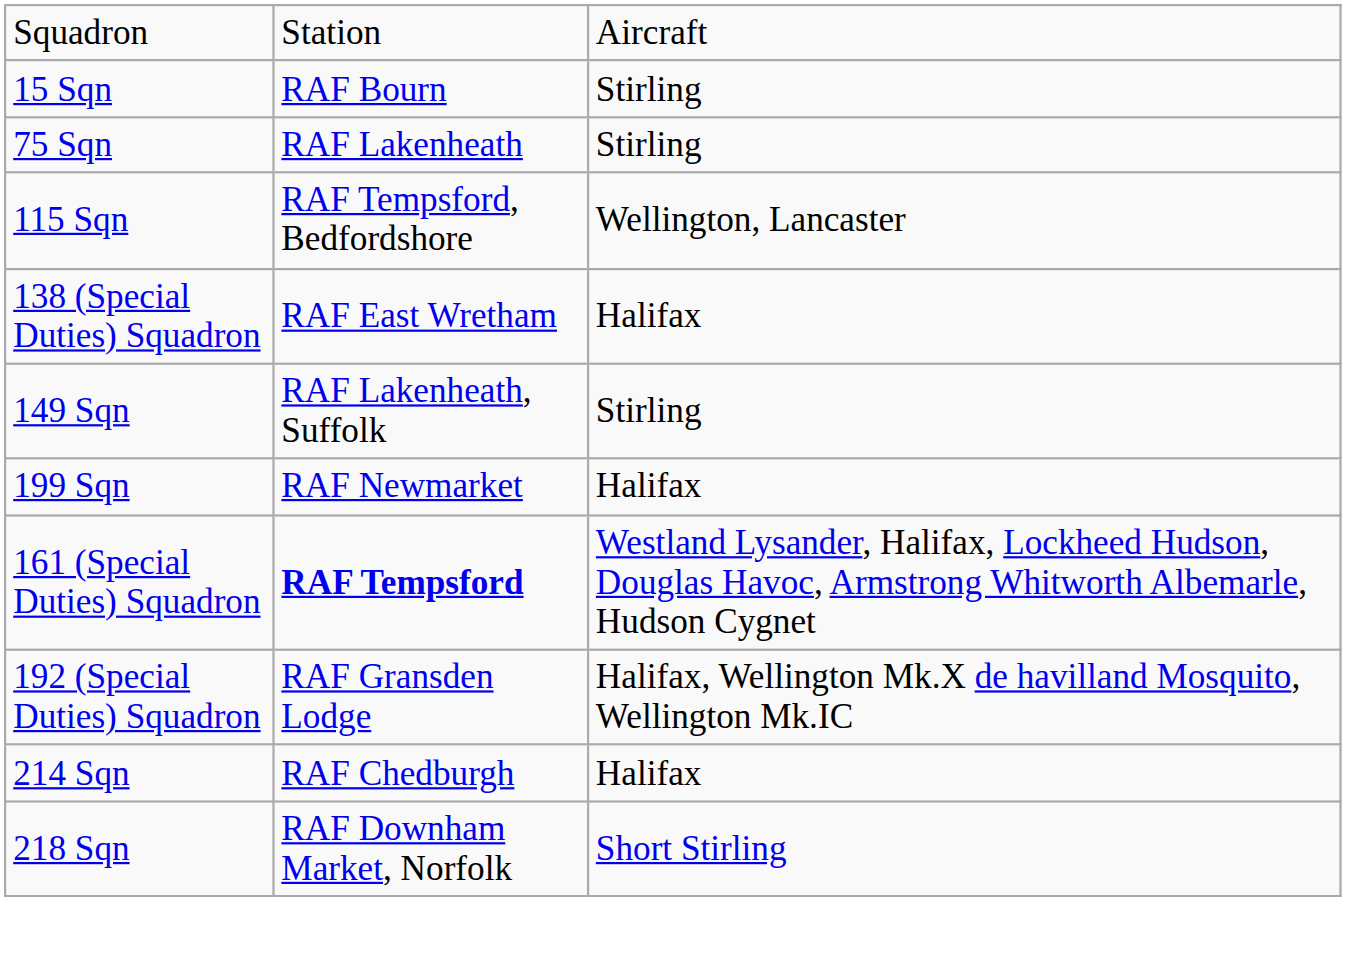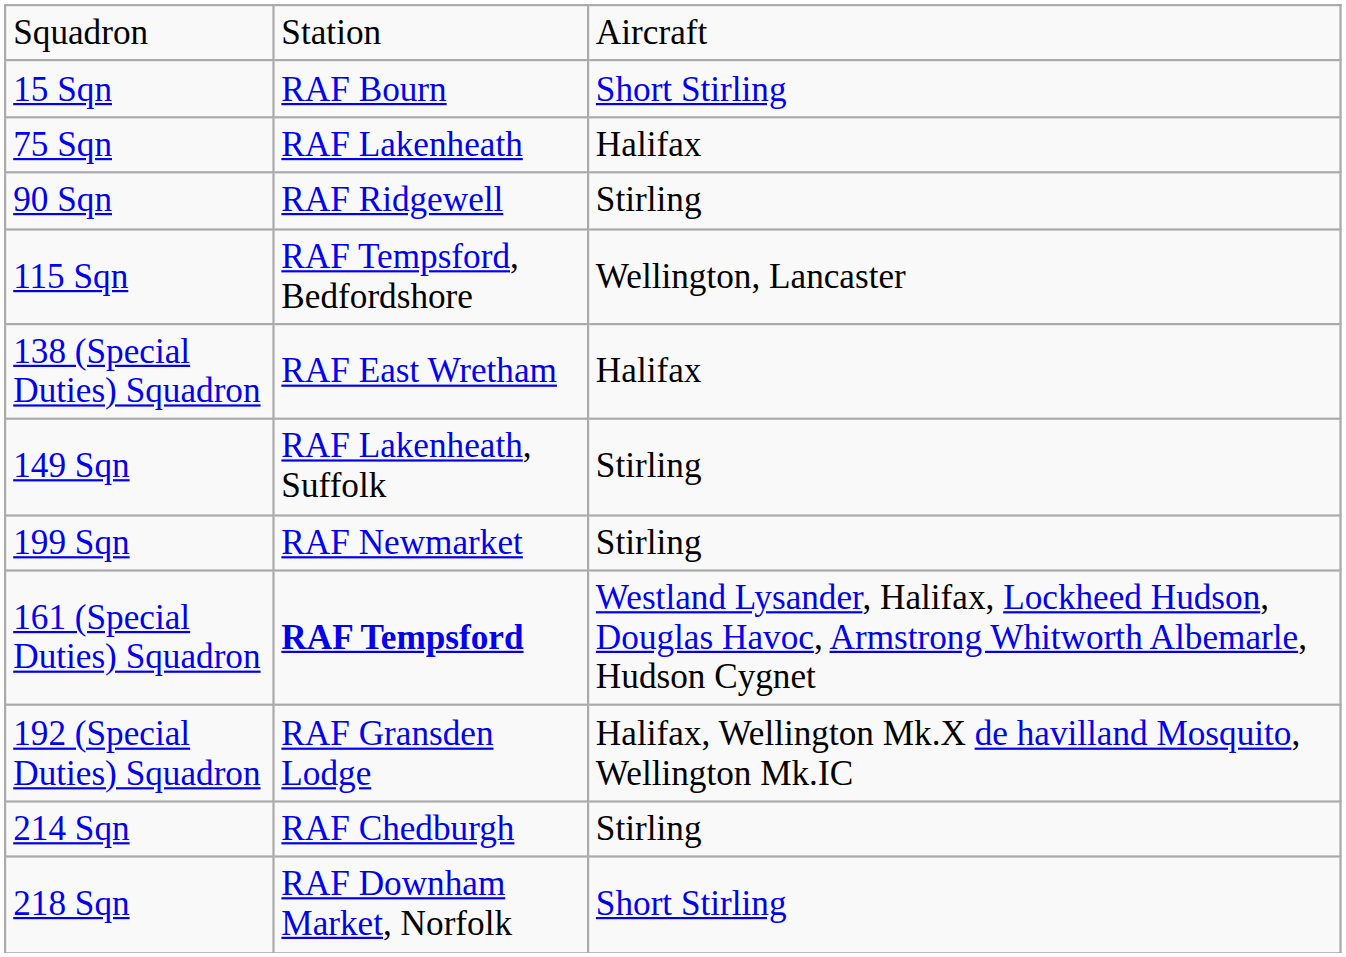(649, 88) Stirling -> (691, 88) Short Stirling
(649, 144) Stirling -> (649, 144) Halifax
+ row: (63, 199)
(649, 486) Halifax -> (649, 541) Stirling
(649, 772) Halifax -> (649, 828) Stirling
